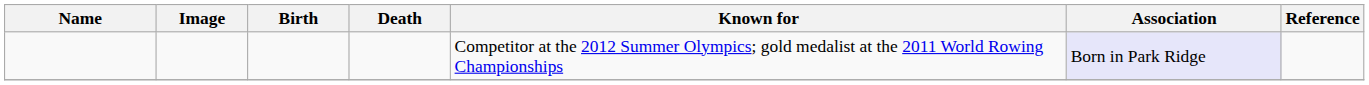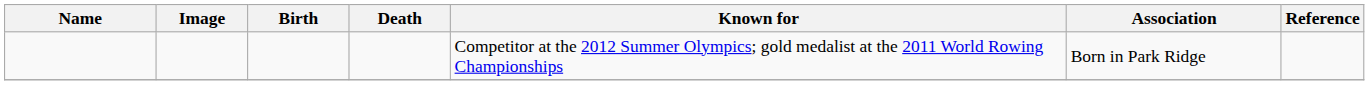(1138, 55) lavender background -> (1138, 55) no background
